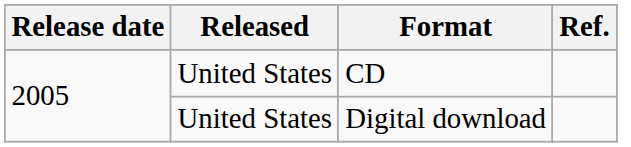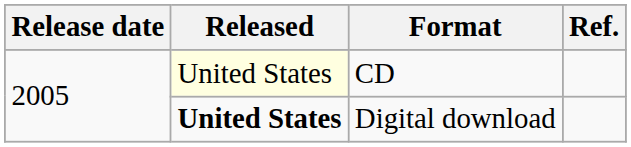(255, 73) no background -> (255, 73) lightyellow background
(255, 118) normal -> (260, 118) bold
